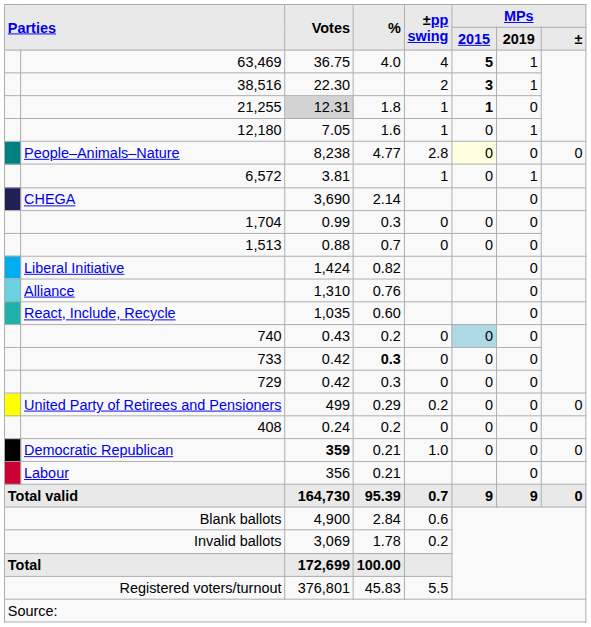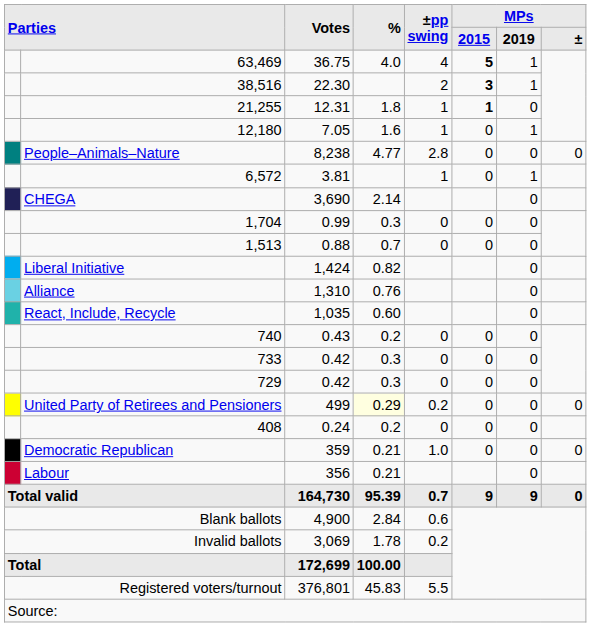(332, 108) lightgrey background -> (332, 108) no background
(489, 153) lightyellow background -> (489, 153) no background
(489, 336) lightblue background -> (489, 336) no background
(391, 359) bold -> (391, 359) normal
(387, 405) no background -> (387, 405) lightyellow background
(338, 450) bold -> (338, 450) normal
